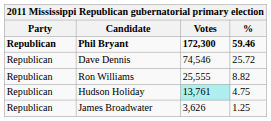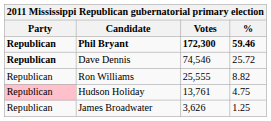(30, 60) normal -> (31, 60) bold
(30, 92) no background -> (30, 92) pink background
(197, 92) paleturquoise background -> (197, 92) no background
